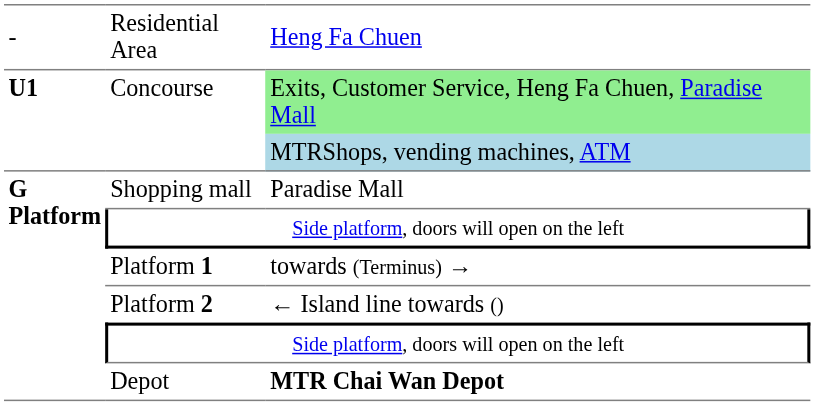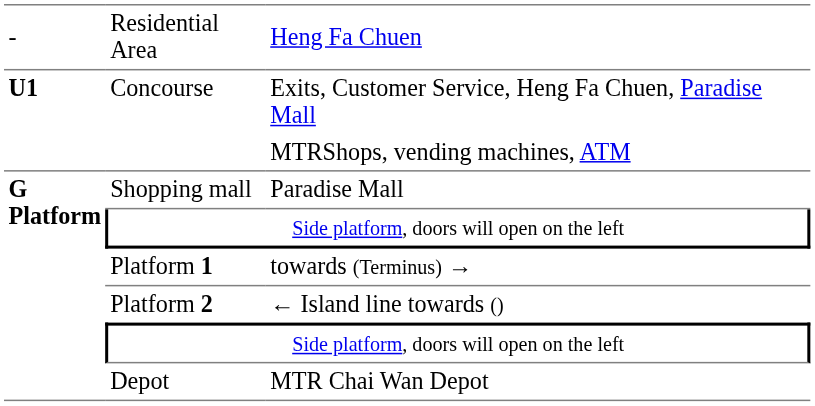(516, 101) lightgreen background -> (516, 101) no background
(450, 151) lightblue background -> (450, 151) no background
(387, 381) bold -> (379, 381) normal
